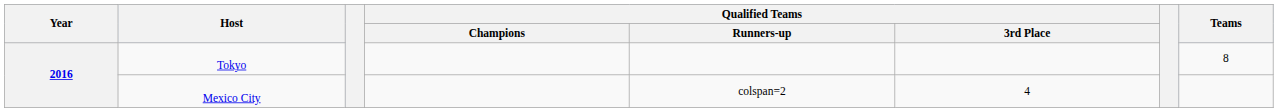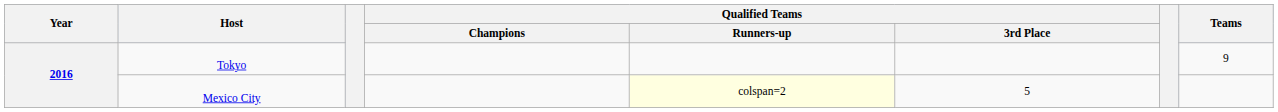(1226, 59) 8 -> (1226, 59) 9
(762, 91) no background -> (762, 91) lightyellow background
(1027, 91) 4 -> (1027, 91) 5
